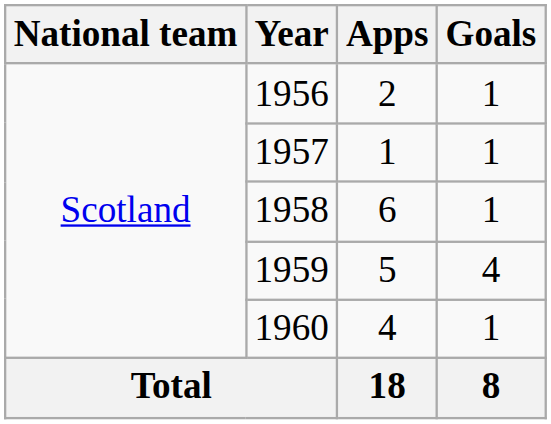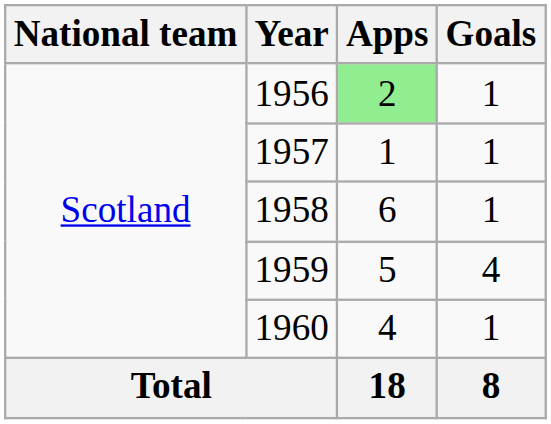(387, 92) no background -> (387, 92) lightgreen background
